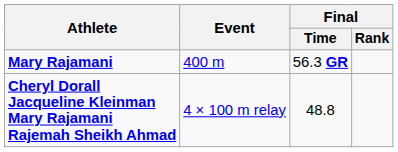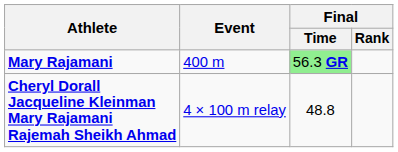(320, 62) no background -> (320, 62) lightgreen background
